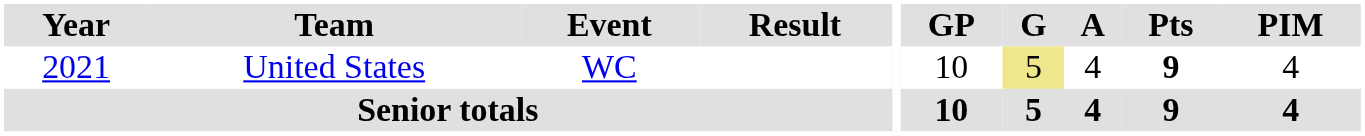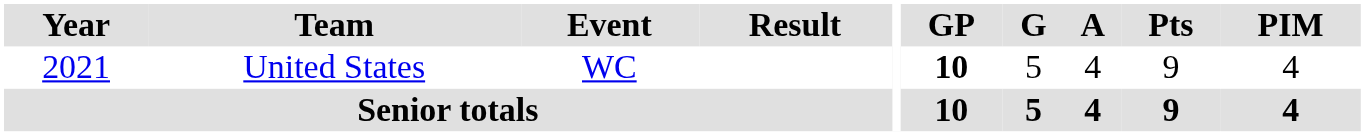(951, 67) normal -> (951, 67) bold
(1033, 67) khaki background -> (1033, 67) no background
(1171, 67) bold -> (1171, 67) normal
